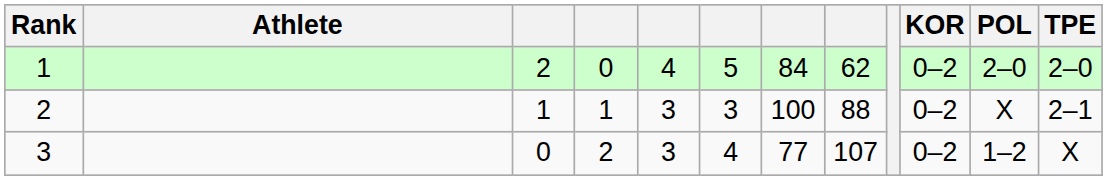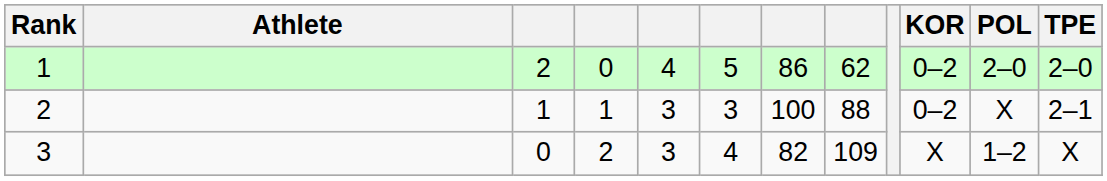(793, 68) 84 -> (793, 68) 86
(793, 152) 77 -> (793, 152) 82
(856, 152) 107 -> (856, 152) 109
(935, 152) 0–2 -> (935, 152) X
